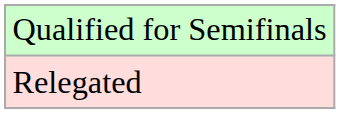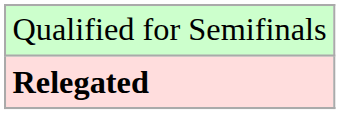(77, 81) normal -> (81, 81) bold
